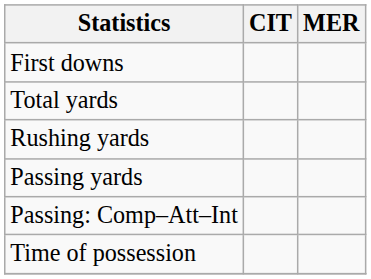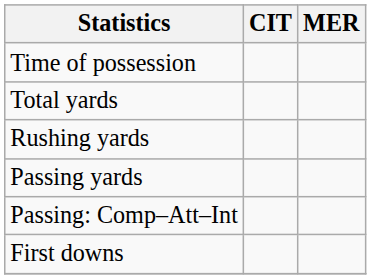rows swapped: (67, 62) <-> (103, 253)
